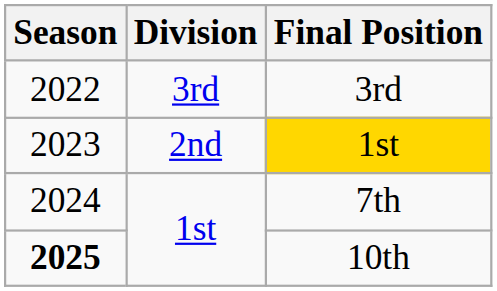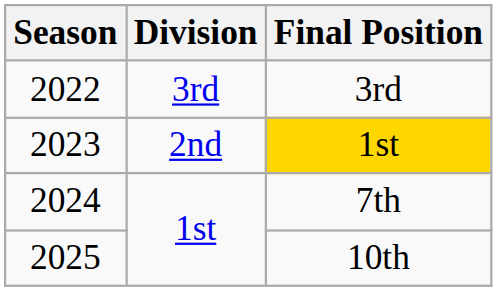(65, 256) bold -> (65, 256) normal
